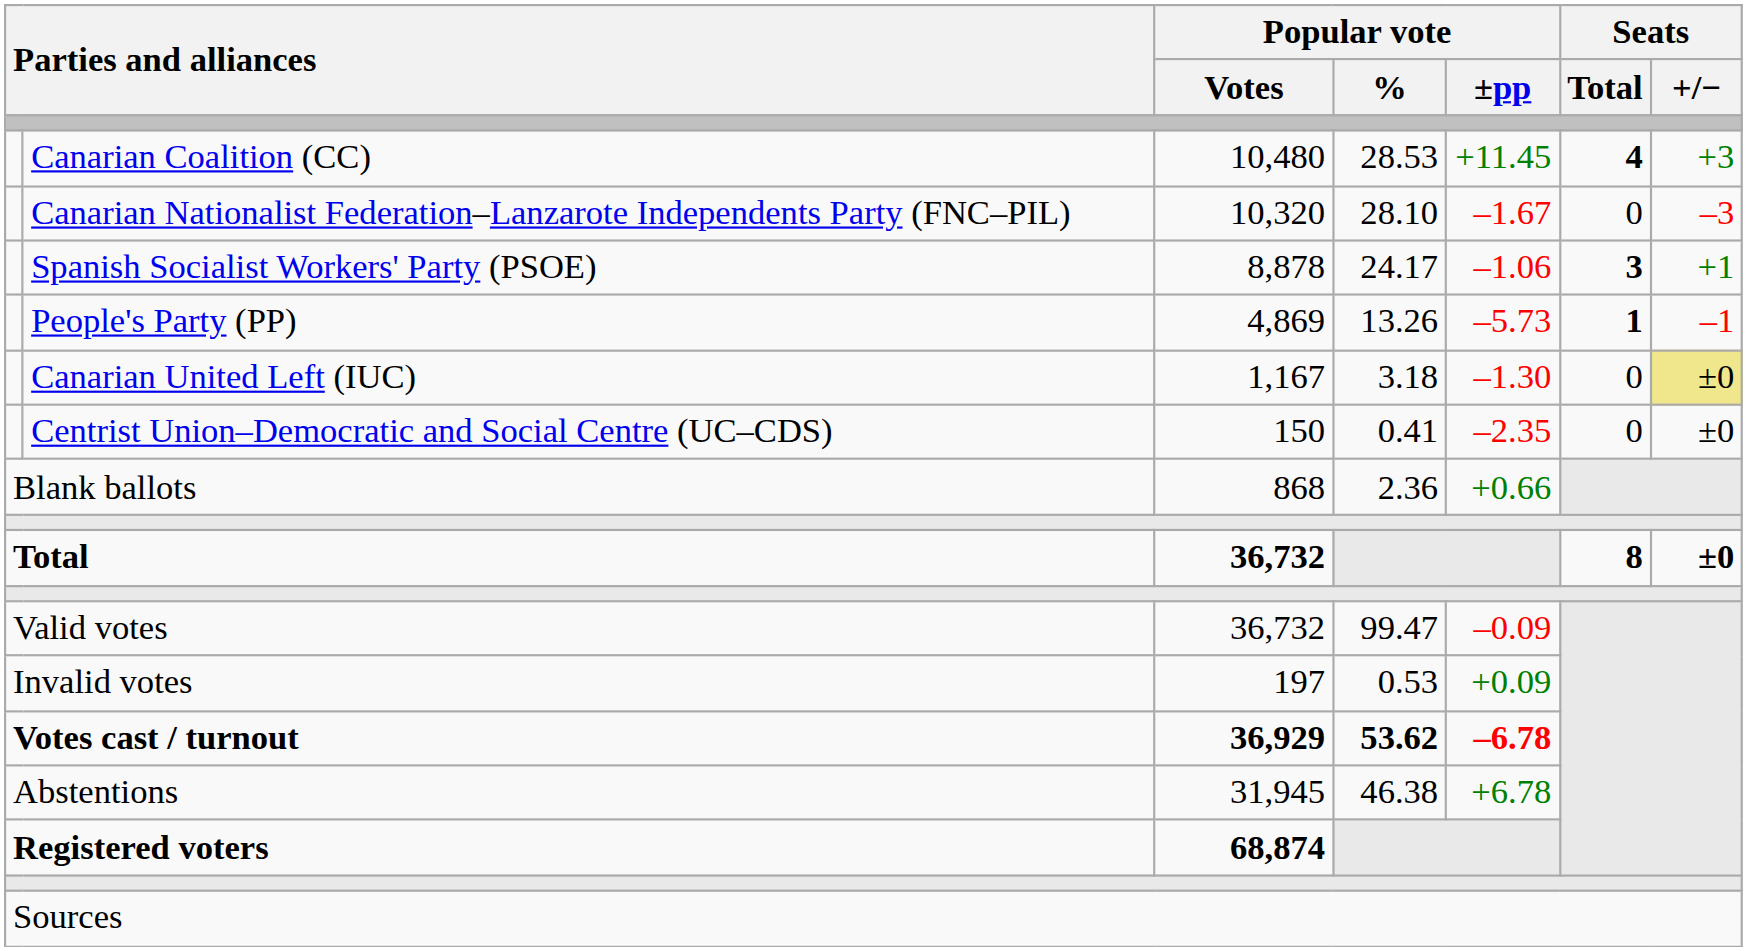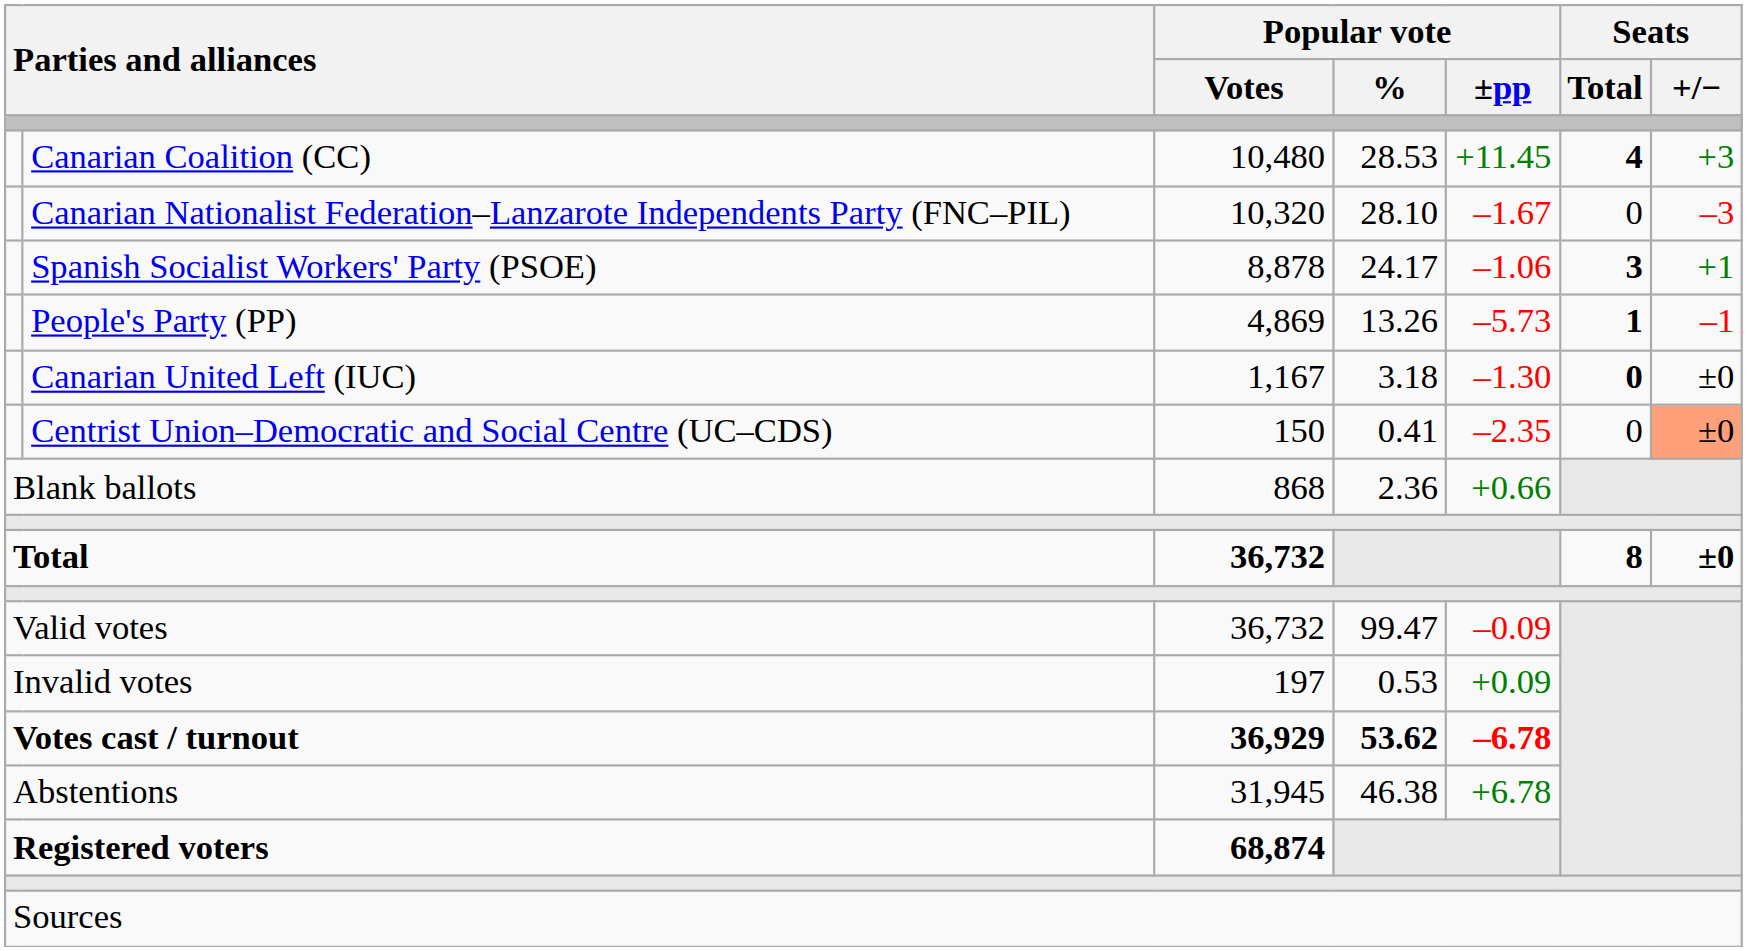(1634, 376) normal -> (1634, 376) bold
(1716, 376) khaki background -> (1716, 376) no background
(1716, 431) no background -> (1716, 431) lightsalmon background
